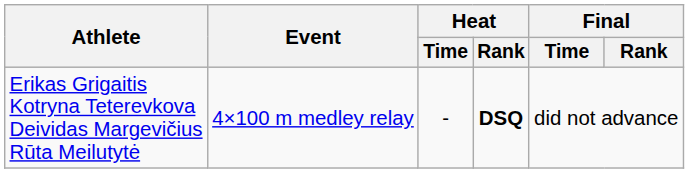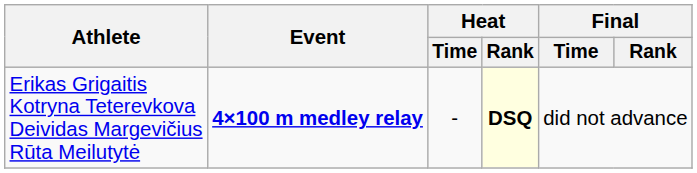(313, 118) normal -> (318, 118) bold
(501, 118) no background -> (510, 118) lightyellow background
